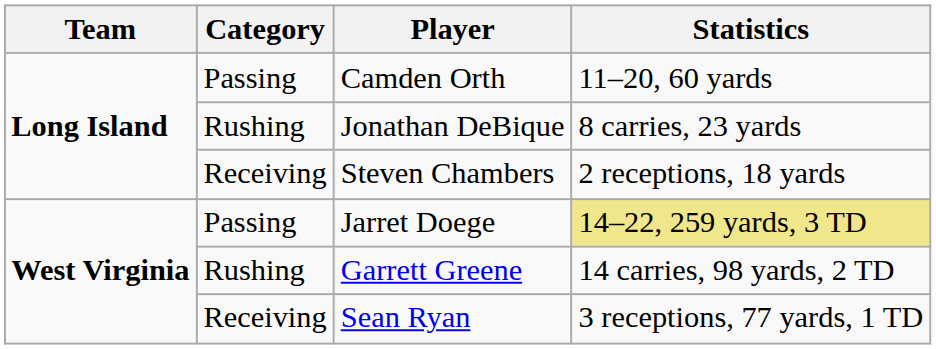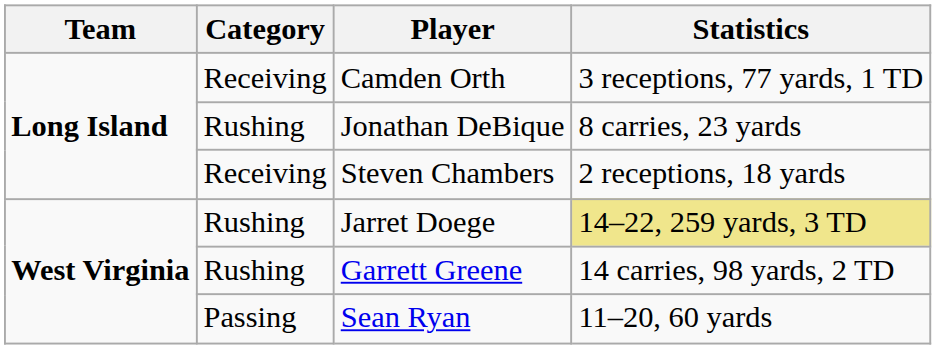(250, 77) Passing -> (265, 77) Receiving
(675, 77) 11–20, 60 yards -> (751, 77) 3 receptions, 77 yards, 1 TD
(250, 221) Passing -> (254, 221) Rushing
(265, 318) Receiving -> (250, 318) Passing
(751, 318) 3 receptions, 77 yards, 1 TD -> (675, 318) 11–20, 60 yards
